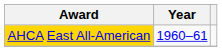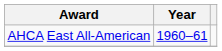(79, 35) gold background -> (79, 35) no background
